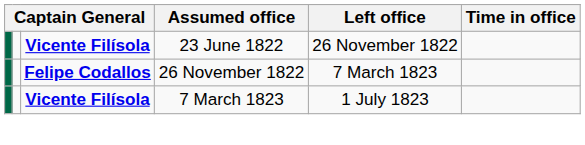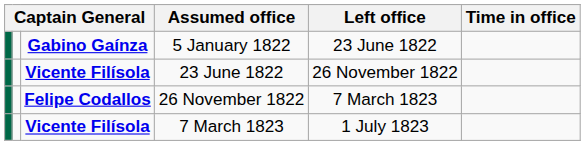+ row: (231, 45)
